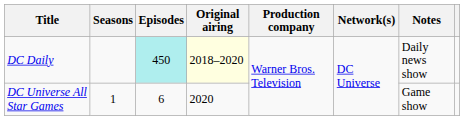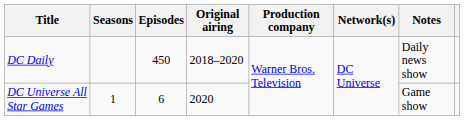(161, 60) paleturquoise background -> (161, 60) no background
(216, 60) lightyellow background -> (216, 60) no background
